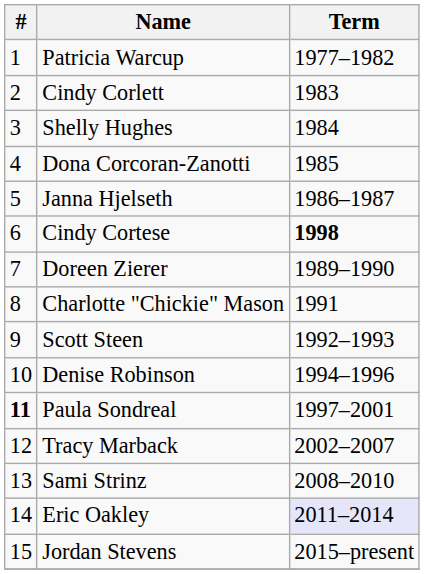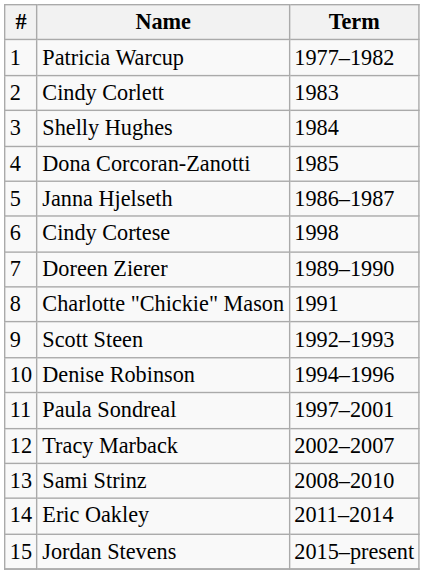(317, 233) bold -> (317, 233) normal
(20, 410) bold -> (21, 410) normal
(344, 515) lavender background -> (344, 515) no background
